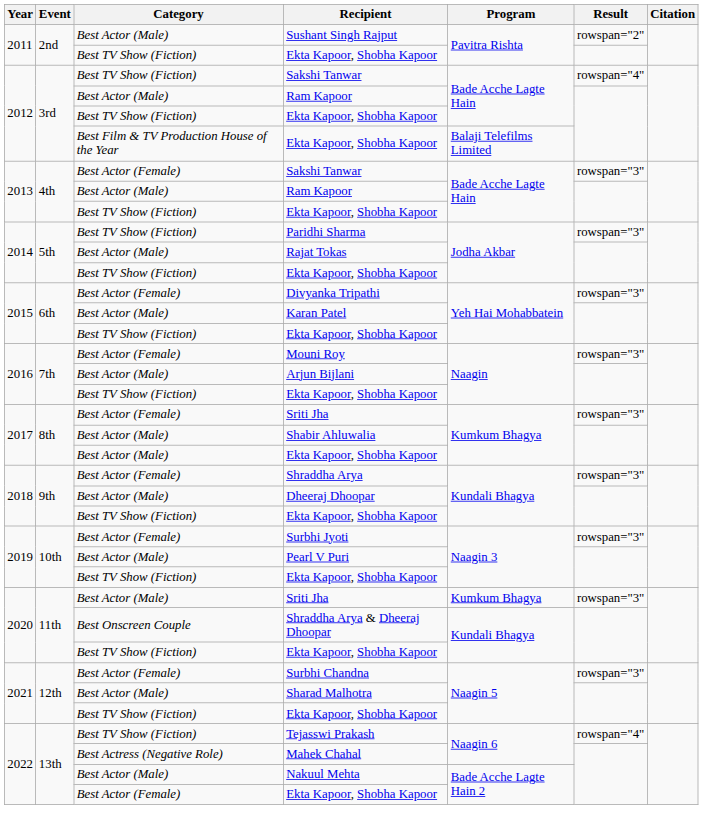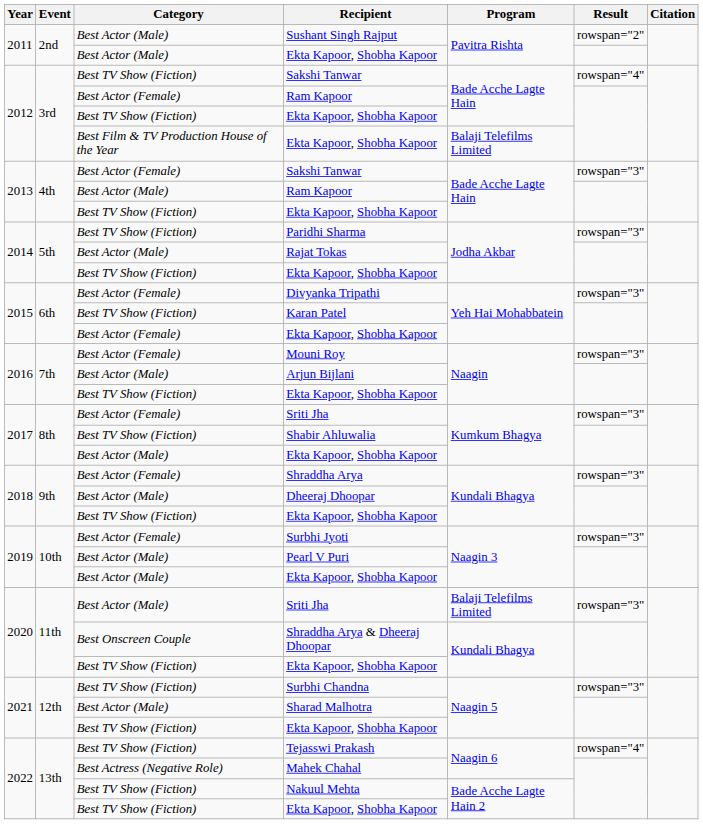(137, 55) Best TV Show (Fiction) -> (122, 55) Best Actor (Male)
(122, 95) Best Actor (Male) -> (129, 95) Best Actor (Female)
(122, 313) Best Actor (Male) -> (137, 313) Best TV Show (Fiction)
(137, 333) Best TV Show (Fiction) -> (129, 333) Best Actor (Female)
(122, 435) Best Actor (Male) -> (137, 435) Best TV Show (Fiction)
(137, 577) Best TV Show (Fiction) -> (122, 577) Best Actor (Male)
(496, 597) Kumkum Bhagya -> (492, 604) Balaji Telefilms Limited
(129, 672) Best Actor (Female) -> (137, 687) Best TV Show (Fiction)
(122, 774) Best Actor (Male) -> (137, 788) Best TV Show (Fiction)
(129, 794) Best Actor (Female) -> (137, 808) Best TV Show (Fiction)
